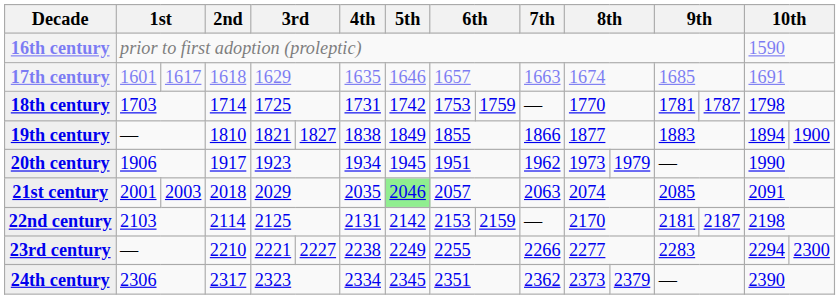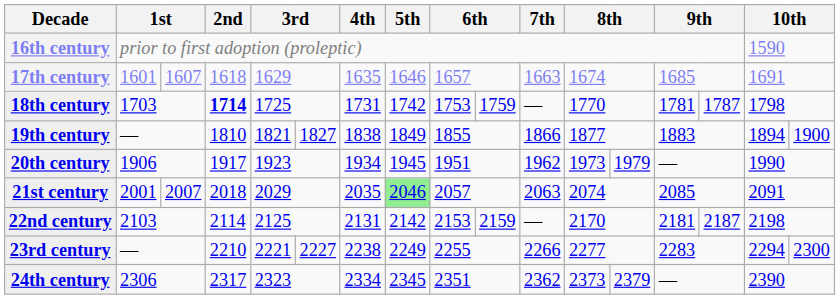(183, 76) 1617 -> (183, 76) 1607
(228, 105) normal -> (228, 105) bold
(183, 192) 2003 -> (183, 192) 2007
